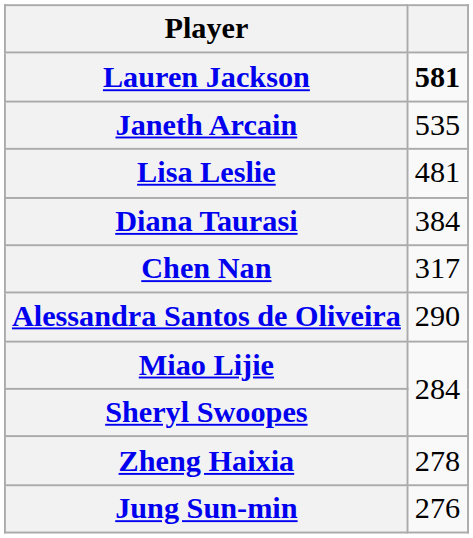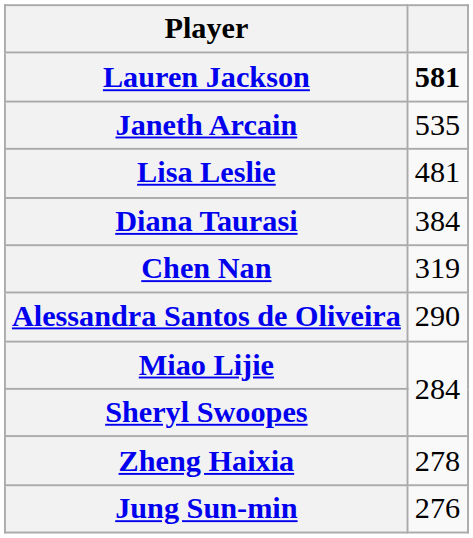(437, 268) 317 -> (437, 268) 319
